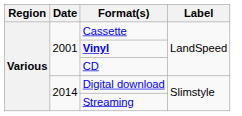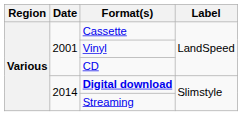(96, 48) bold -> (95, 48) normal
(124, 84) normal -> (127, 84) bold
